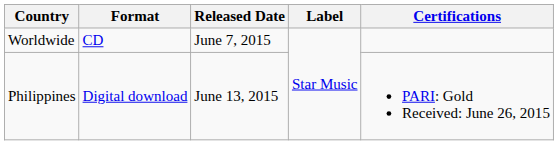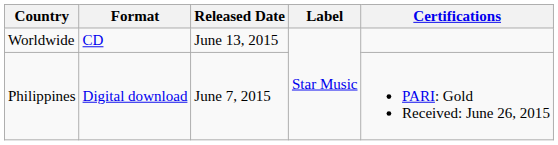(233, 40) June 7, 2015 -> (236, 40) June 13, 2015
(236, 96) June 13, 2015 -> (233, 96) June 7, 2015
